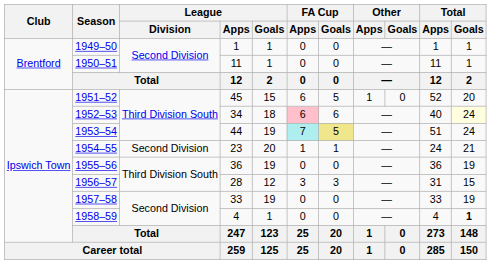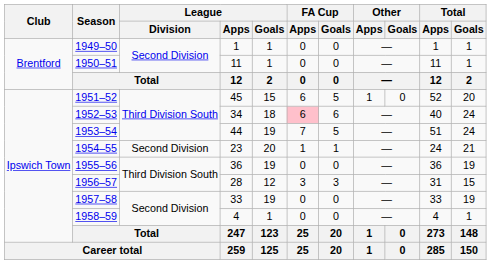(469, 115) lightyellow background -> (469, 115) no background
(303, 132) paleturquoise background -> (303, 132) no background
(336, 132) khaki background -> (336, 132) no background
(469, 217) bold -> (469, 217) normal
